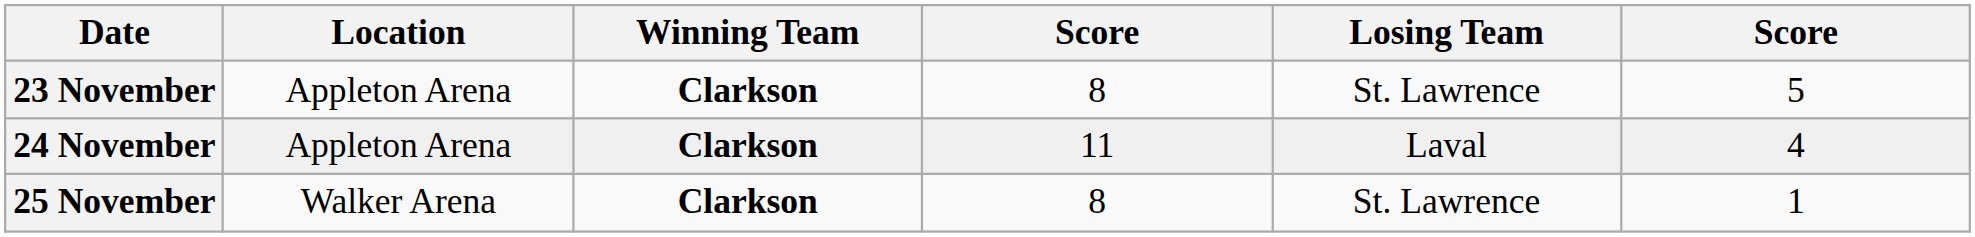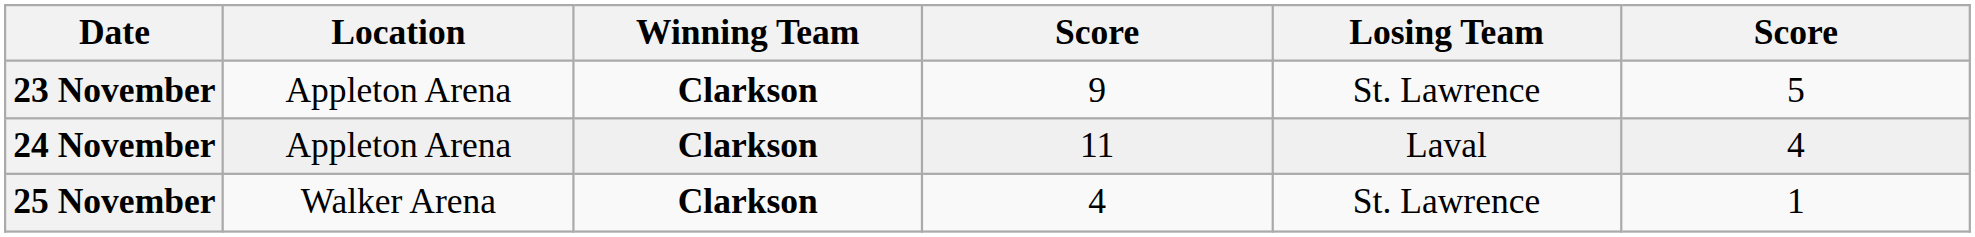(1097, 88) 8 -> (1097, 88) 9
(1097, 201) 8 -> (1097, 201) 4
